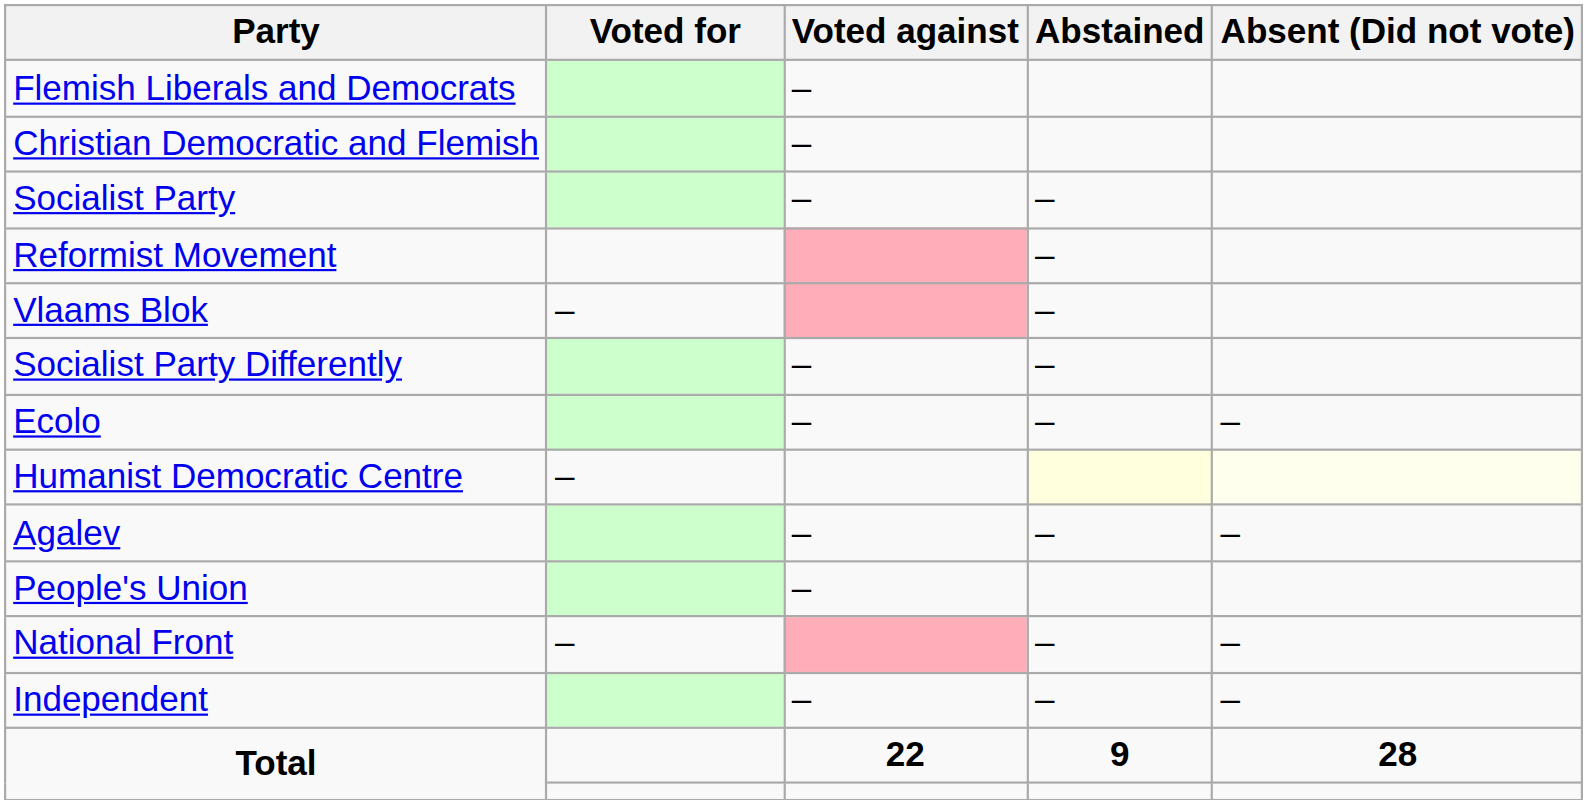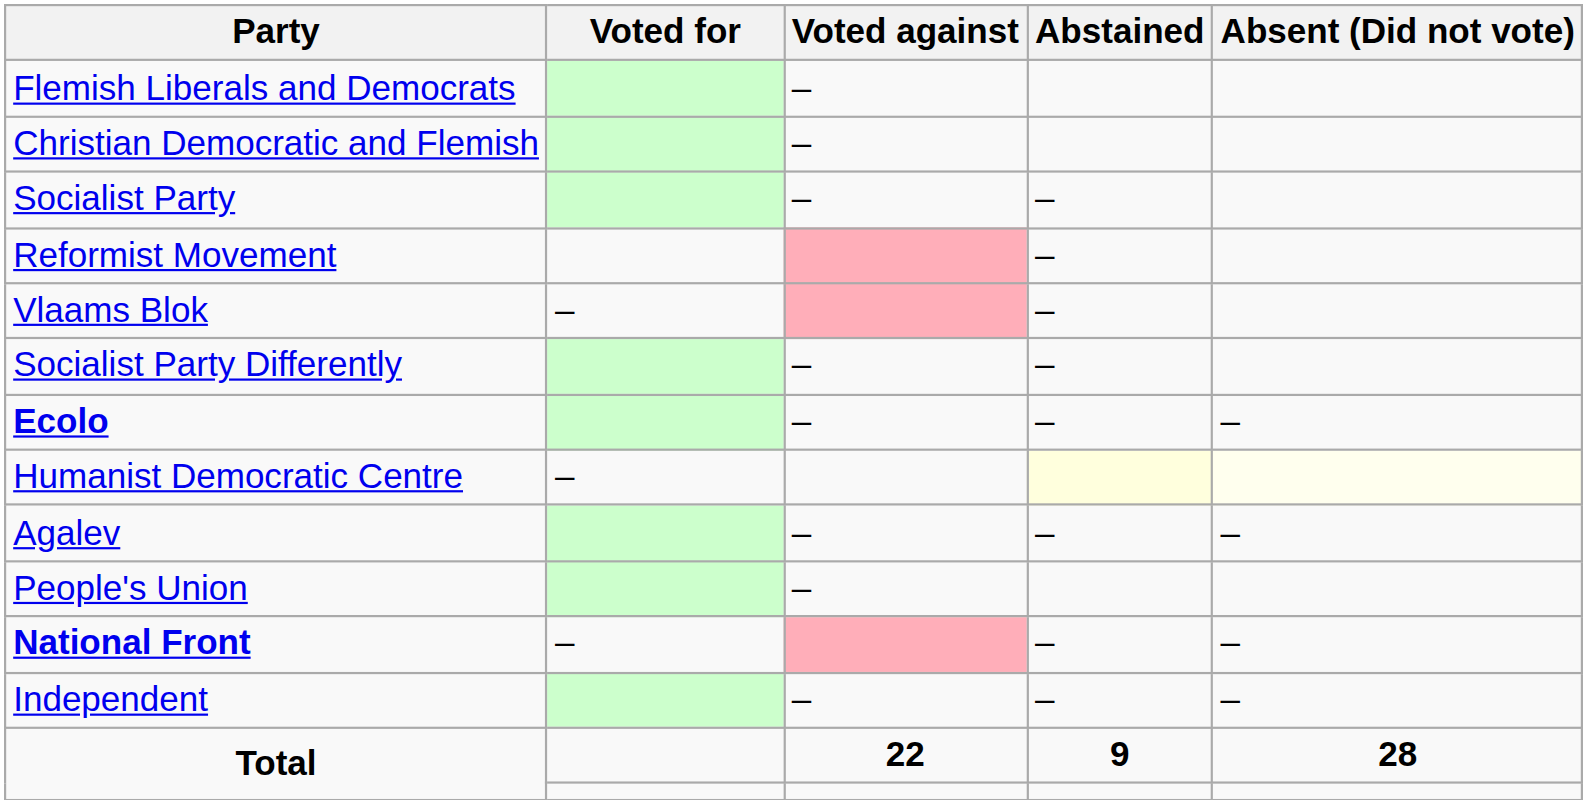(57, 421) normal -> (61, 421) bold
(123, 643) normal -> (132, 643) bold
